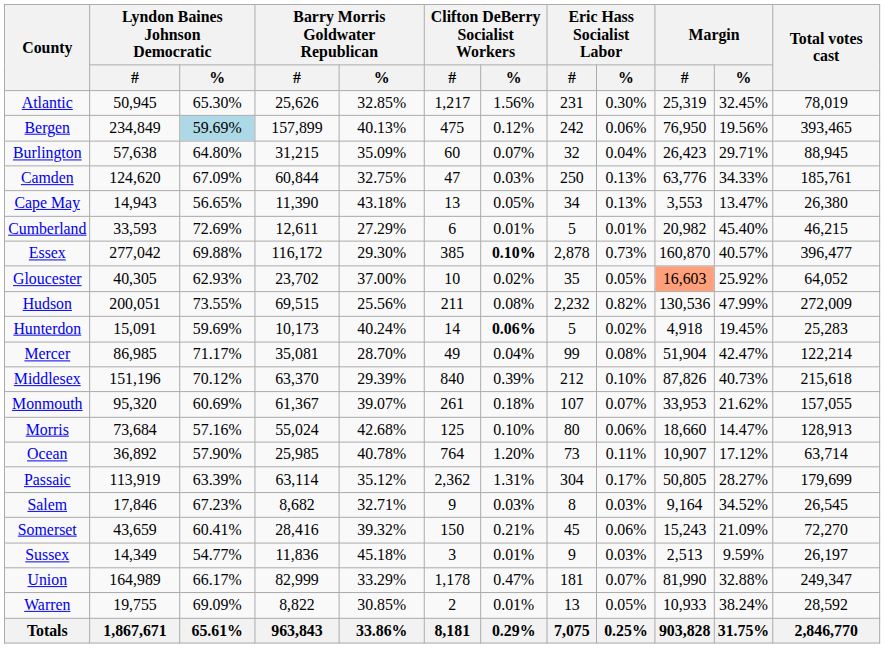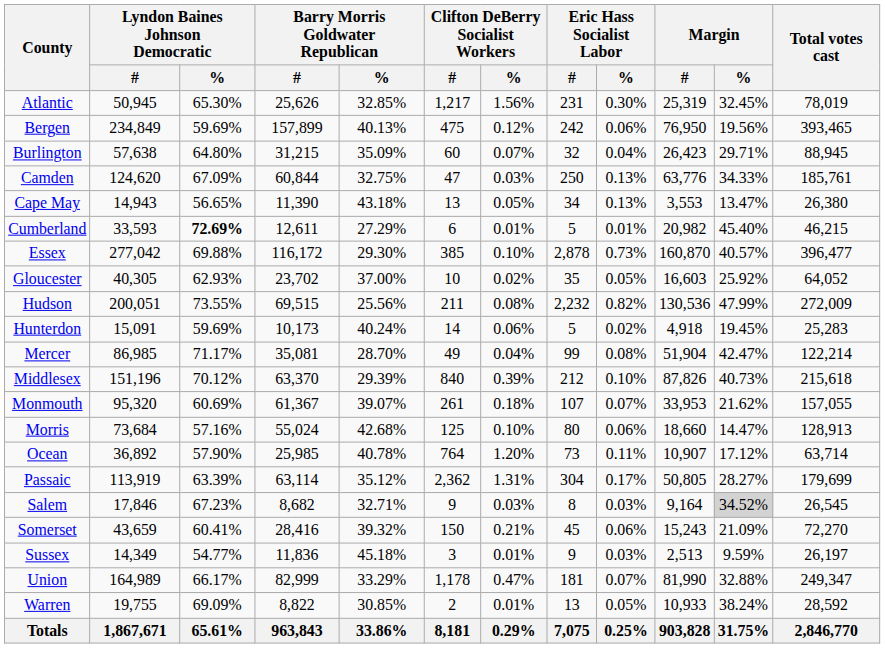(217, 128) lightblue background -> (217, 128) no background
(217, 228) normal -> (217, 228) bold
(514, 253) bold -> (514, 253) normal
(685, 278) lightsalmon background -> (685, 278) no background
(514, 329) bold -> (514, 329) normal
(743, 504) no background -> (743, 504) lightgrey background
